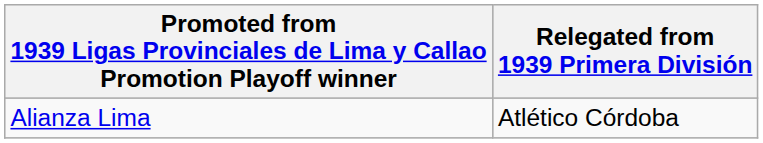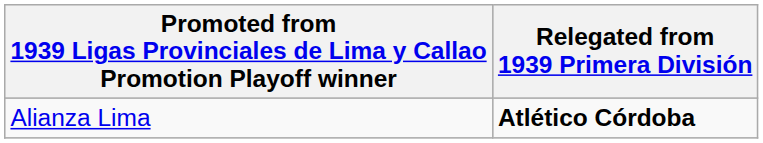(588, 117) normal -> (597, 117) bold
